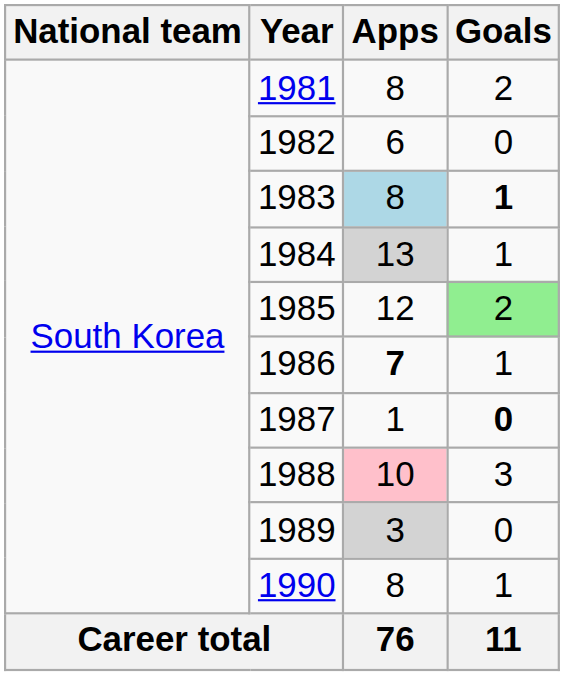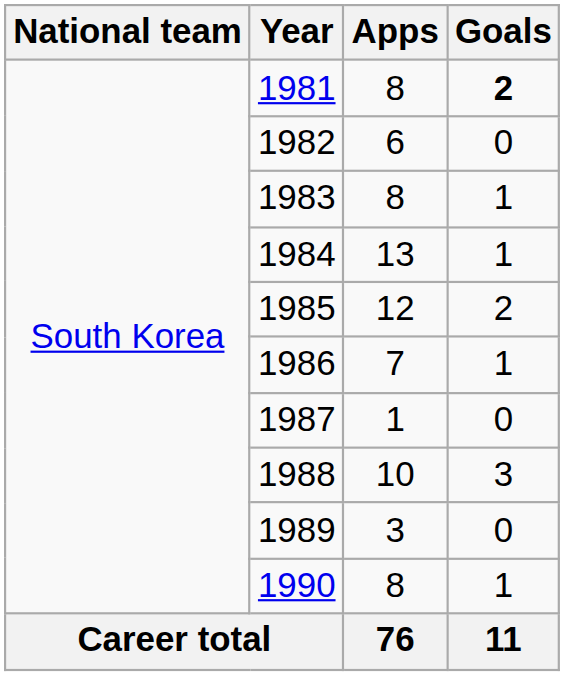(503, 87) normal -> (503, 87) bold
(395, 198) lightblue background -> (395, 198) no background
(503, 198) bold -> (503, 198) normal
(395, 253) lightgrey background -> (395, 253) no background
(503, 308) lightgreen background -> (503, 308) no background
(395, 364) bold -> (395, 364) normal
(503, 419) bold -> (503, 419) normal
(395, 474) pink background -> (395, 474) no background
(395, 530) lightgrey background -> (395, 530) no background
